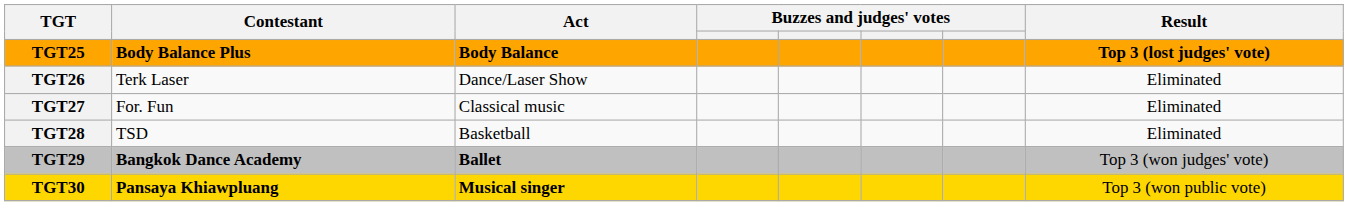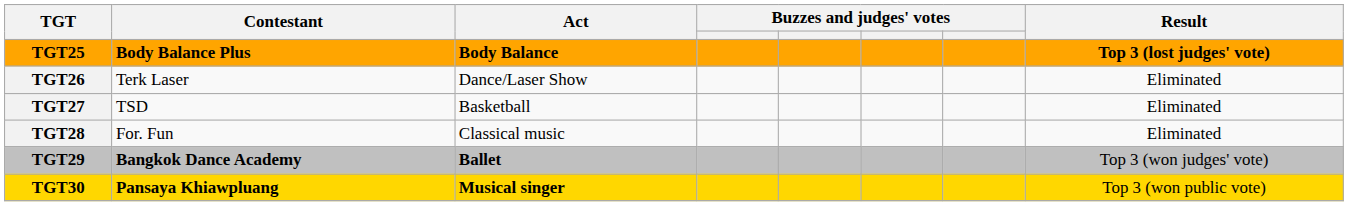(145, 106) For. Fun -> (132, 106) TSD
(512, 106) Classical music -> (495, 106) Basketball
(132, 133) TSD -> (145, 133) For. Fun
(495, 133) Basketball -> (512, 133) Classical music
